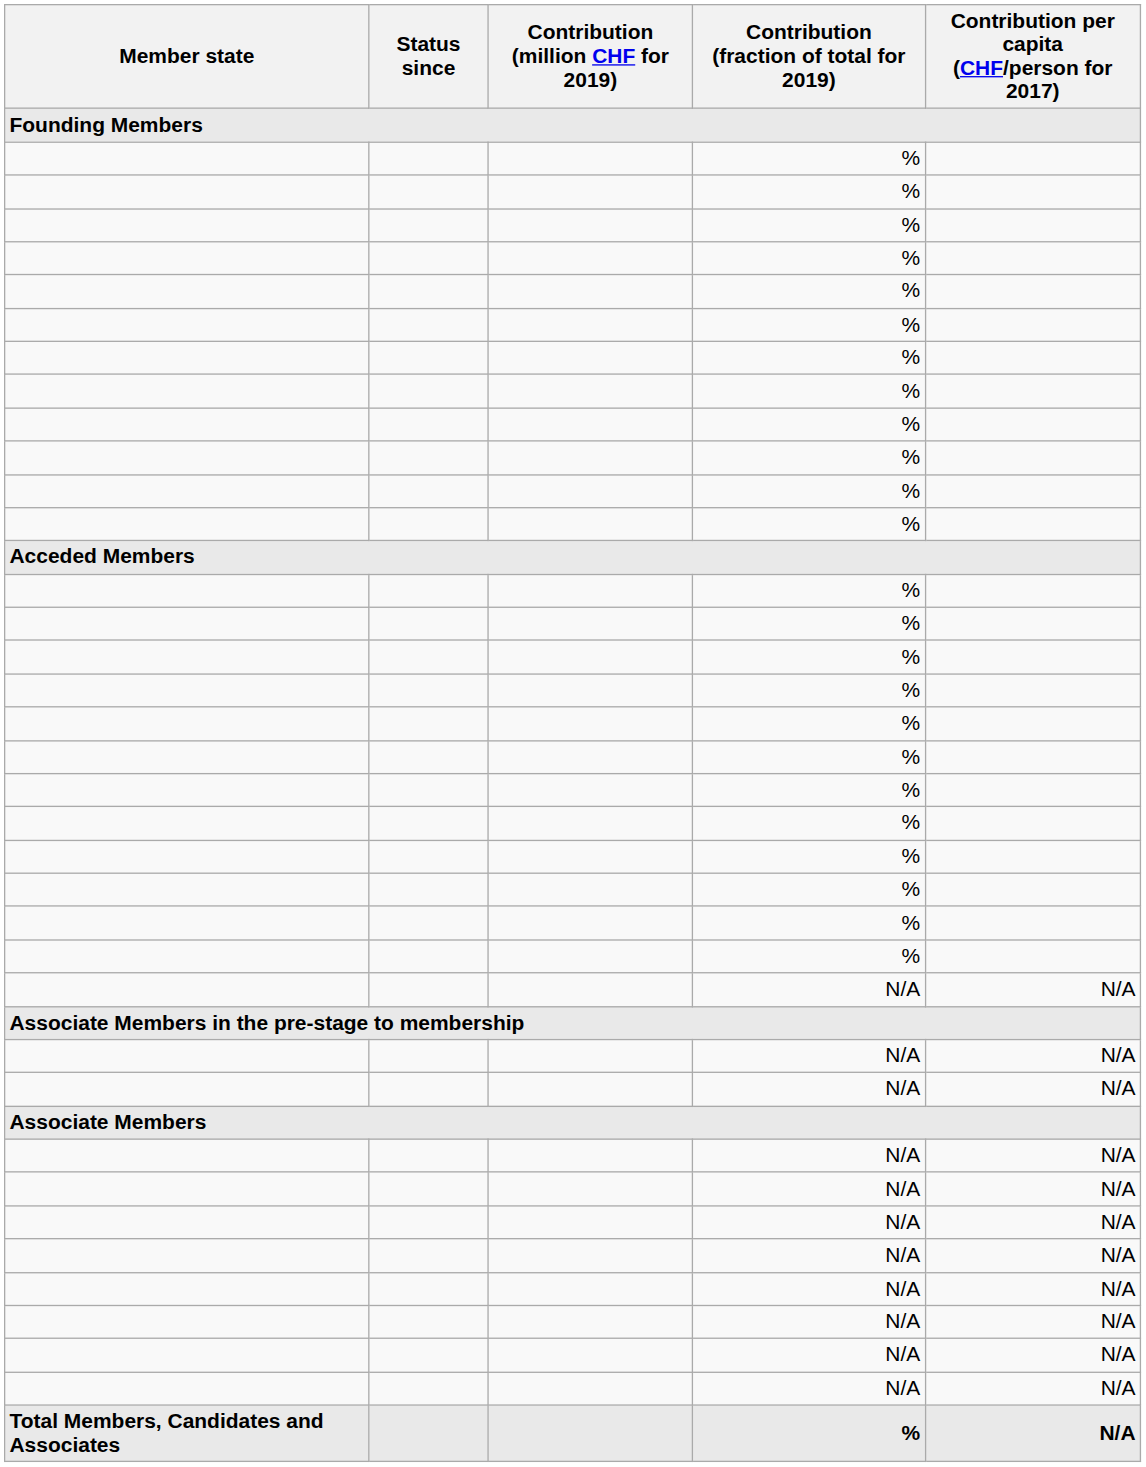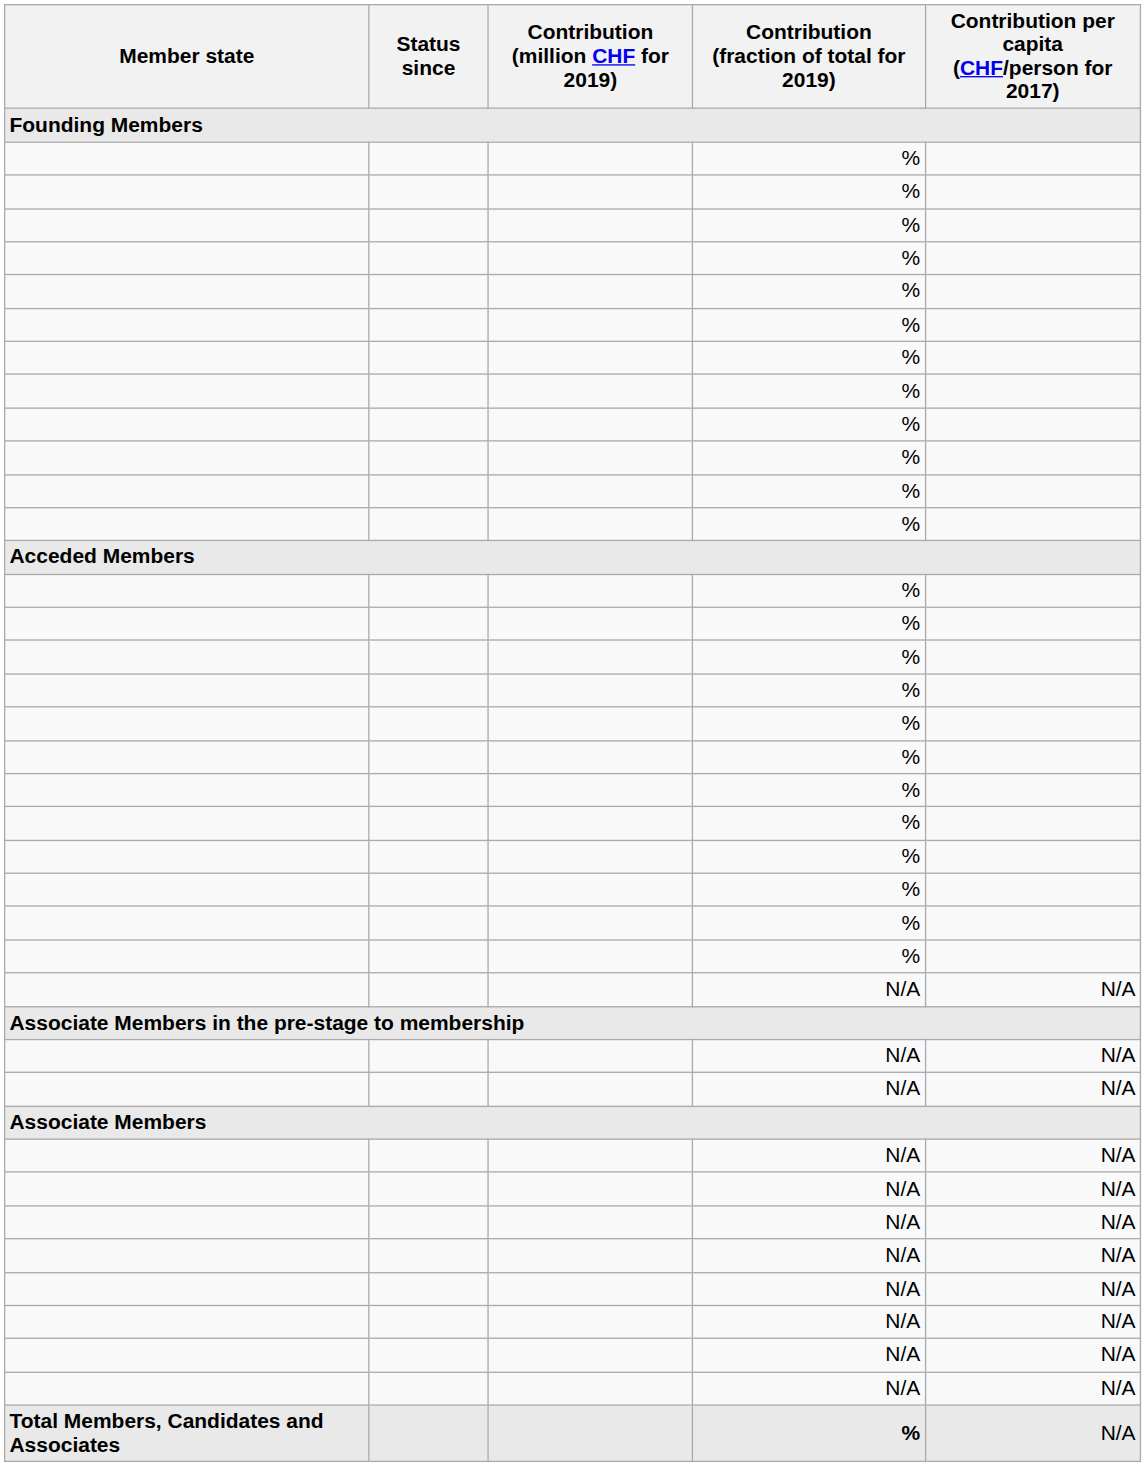(1118, 1433) bold -> (1118, 1433) normal
